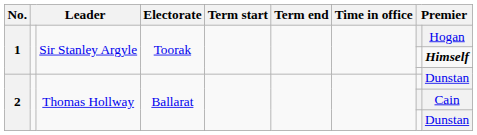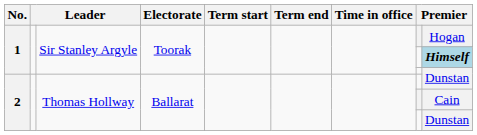(447, 57) no background -> (447, 57) lightblue background
